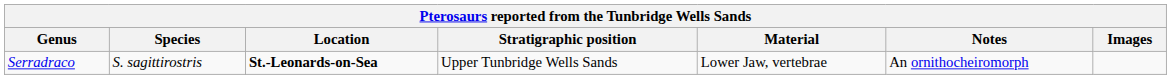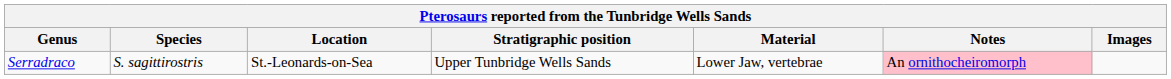(313, 62) bold -> (312, 62) normal
(959, 62) no background -> (956, 62) pink background
